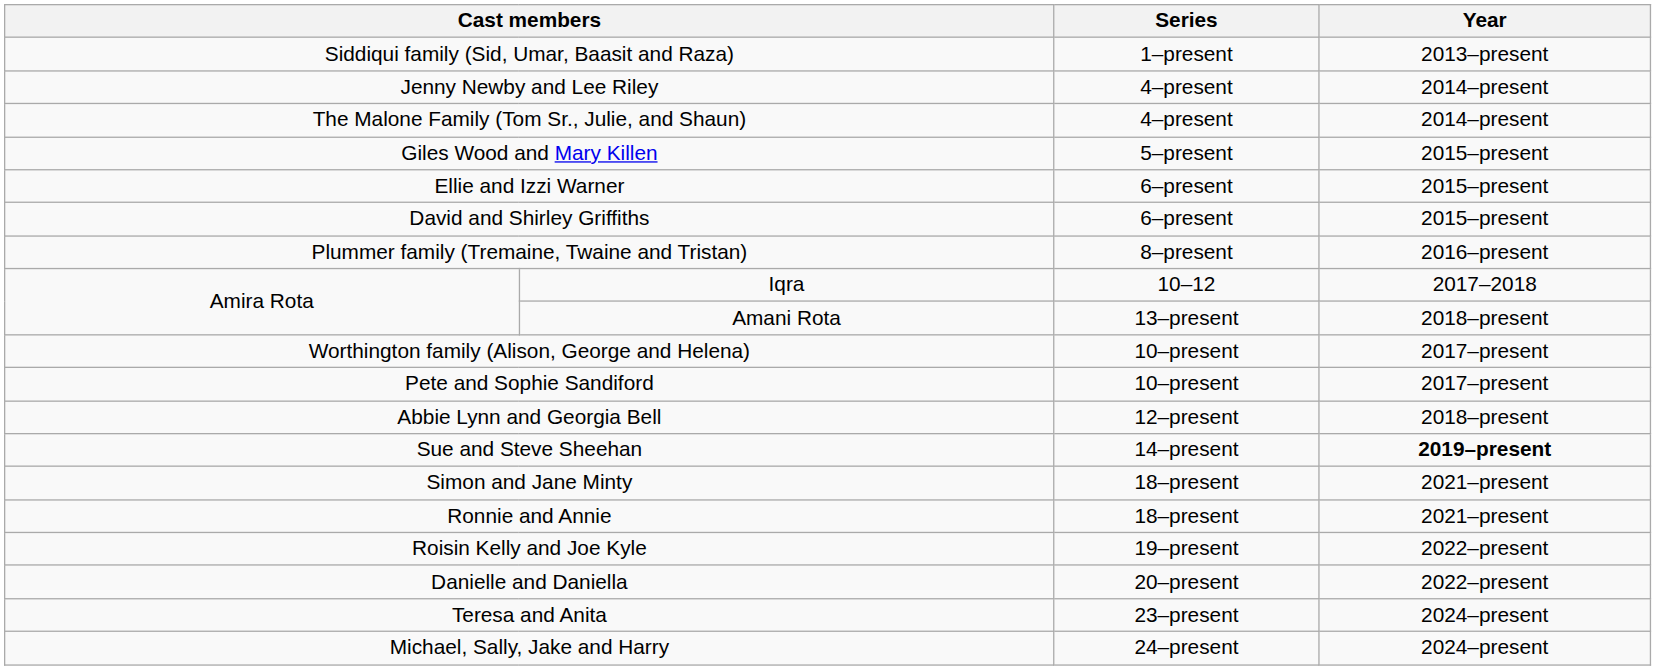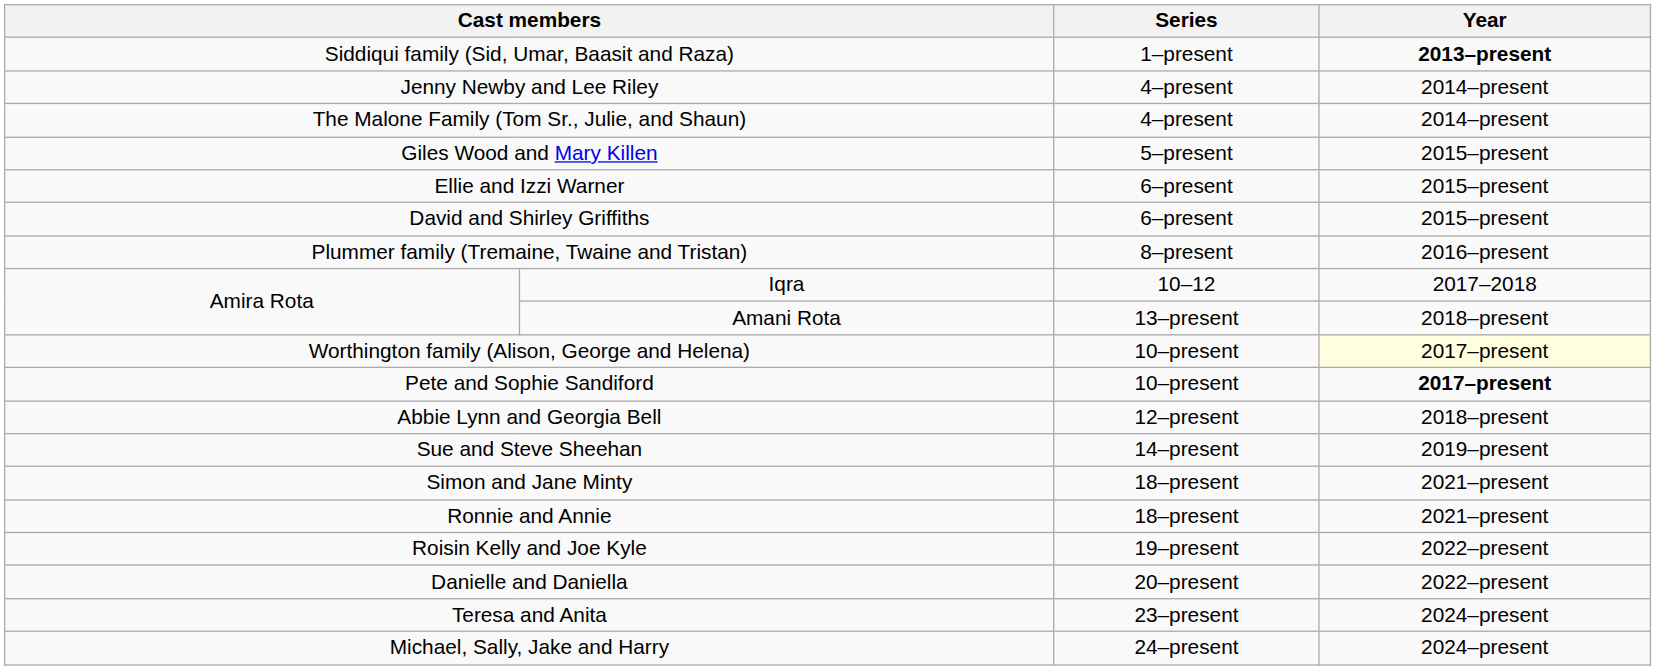(1485, 53) normal -> (1485, 53) bold
(1485, 350) no background -> (1485, 350) lightyellow background
(1485, 383) normal -> (1485, 383) bold
(1485, 449) bold -> (1485, 449) normal
